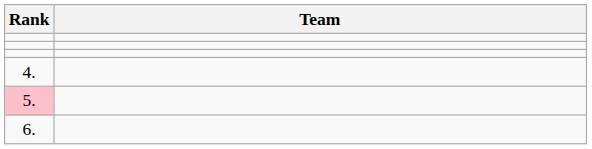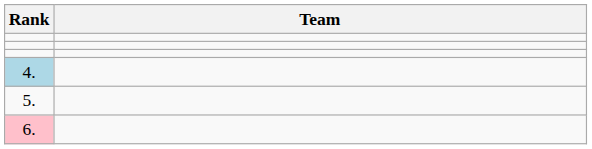(29, 72) no background -> (29, 72) lightblue background
(29, 101) pink background -> (29, 101) no background
(29, 129) no background -> (29, 129) pink background
